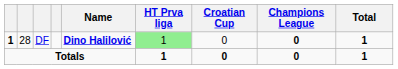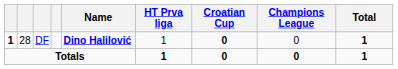(164, 40) lightgreen background -> (164, 40) no background
(224, 40) normal -> (224, 40) bold
(296, 40) bold -> (296, 40) normal
